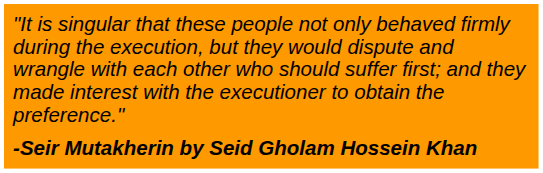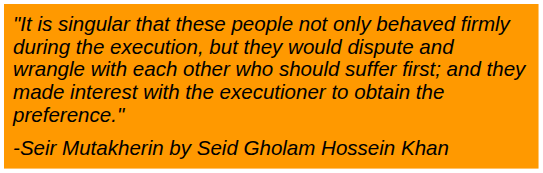(245, 148) bold -> (231, 148) normal
